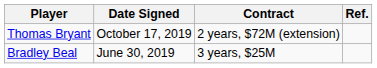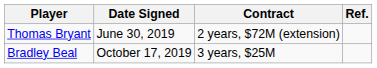(144, 33) October 17, 2019 -> (135, 33) June 30, 2019
(135, 53) June 30, 2019 -> (144, 53) October 17, 2019
